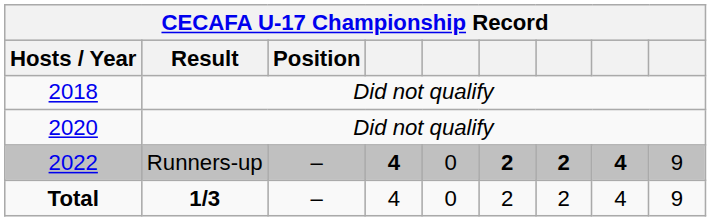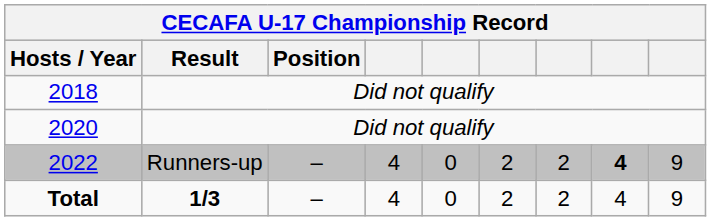(394, 163) bold -> (394, 163) normal
(507, 163) bold -> (507, 163) normal
(564, 163) bold -> (564, 163) normal
